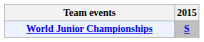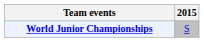(187, 29) bold -> (187, 29) normal
